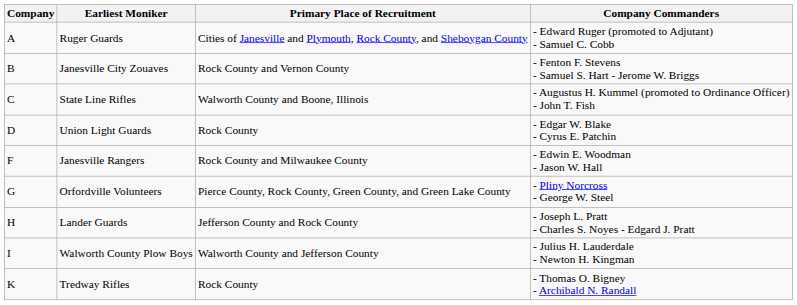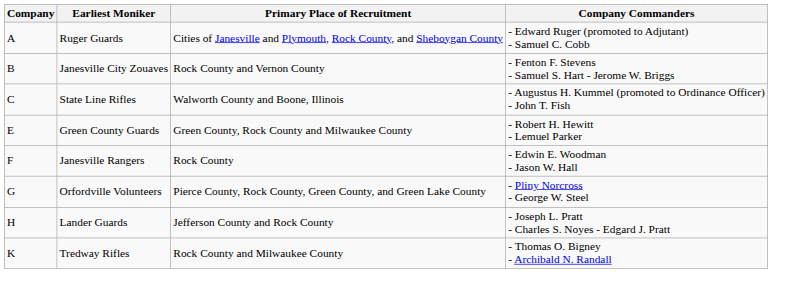- row: (105, 130)
+ row: (109, 130)
(283, 161) Rock County and Milwaukee County -> (203, 161) Rock County
- row: (126, 253)
(228, 284) Rock County -> (258, 253) Rock County and Milwaukee County
